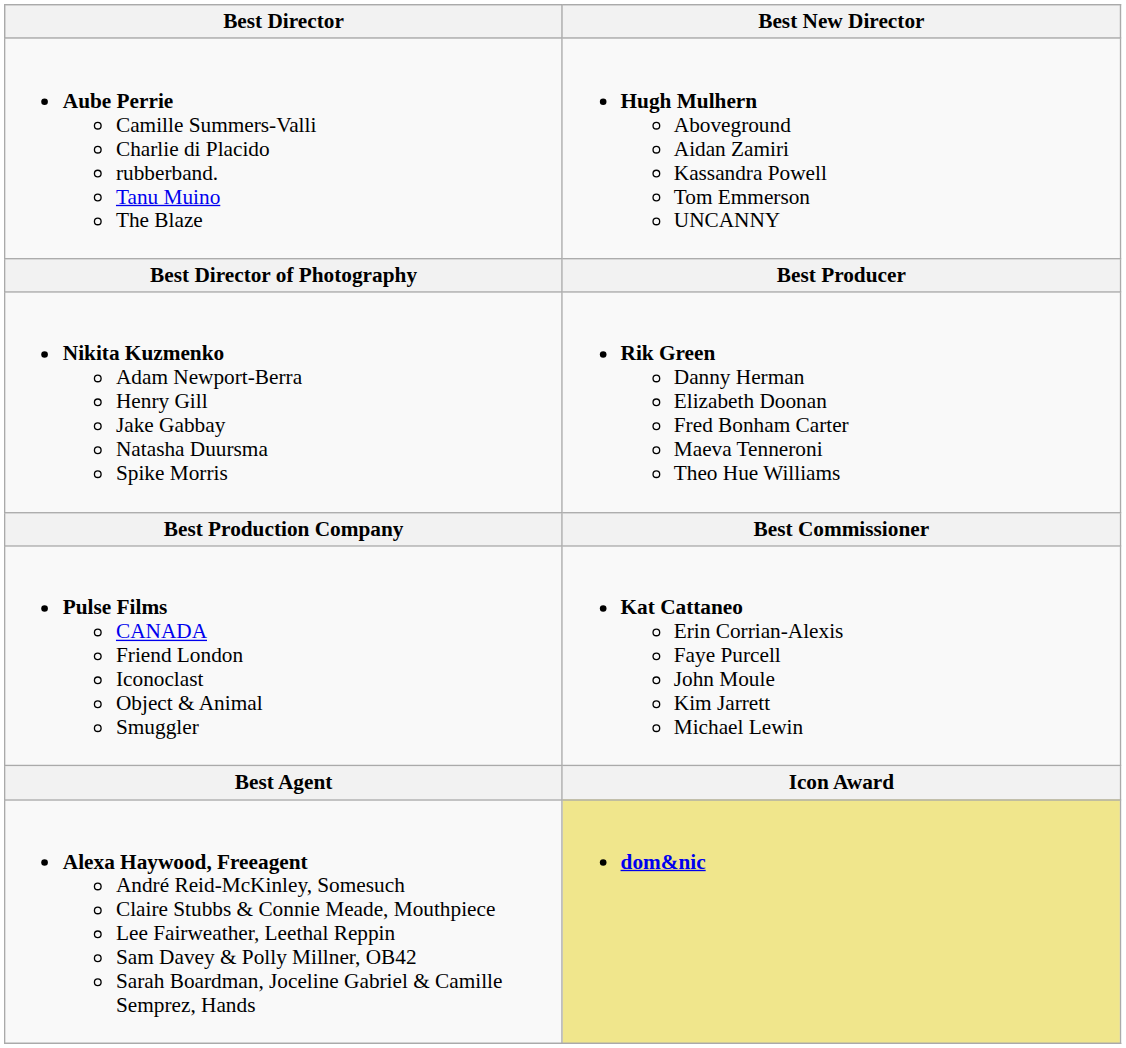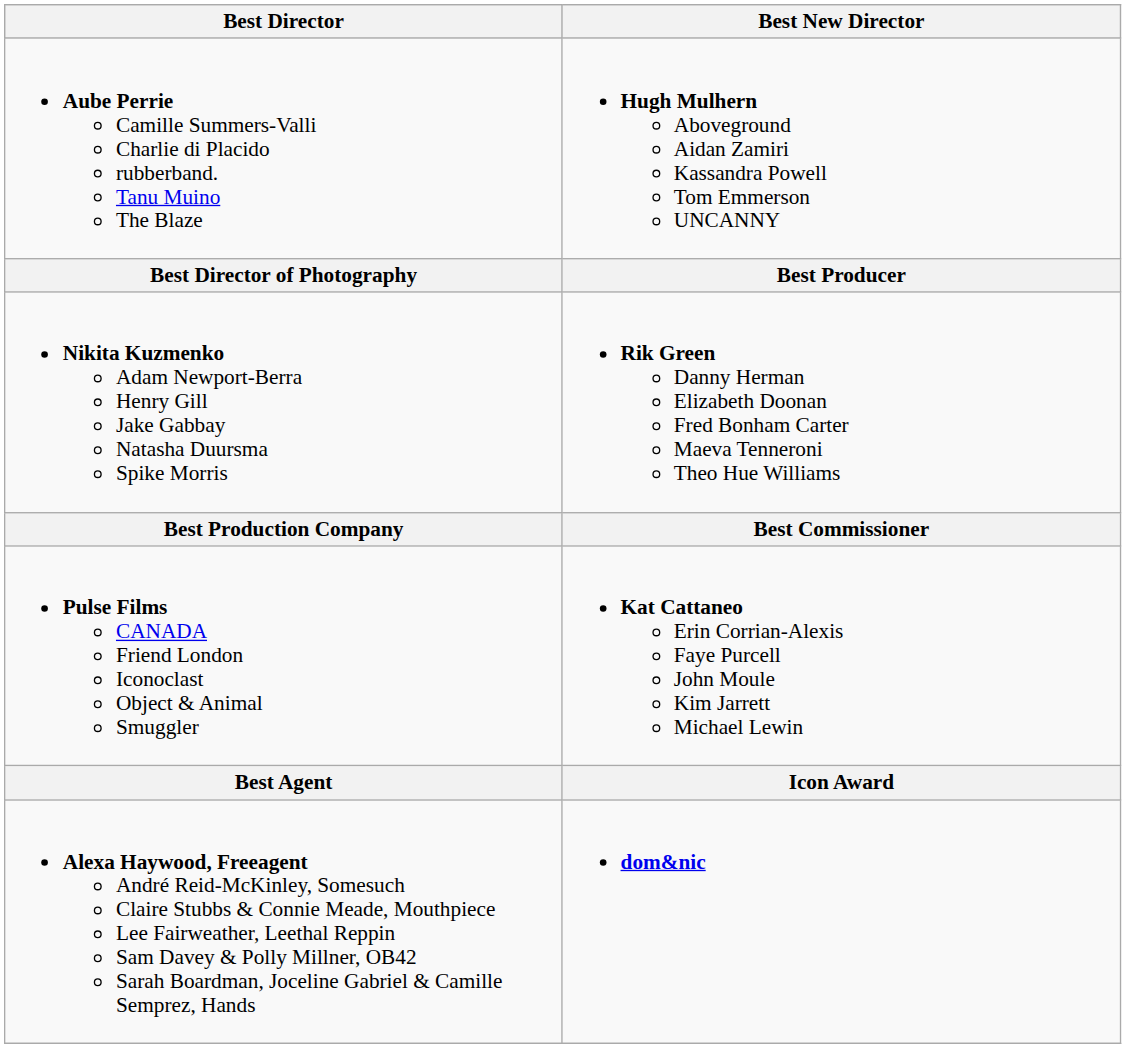(841, 862) khaki background -> (841, 862) no background
